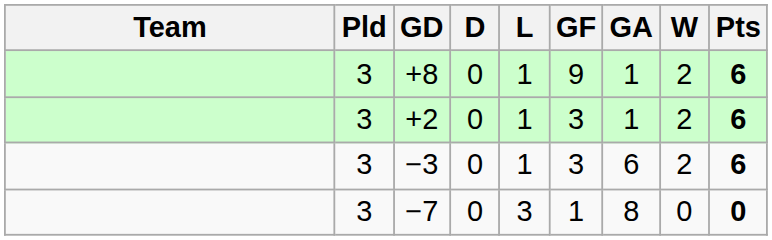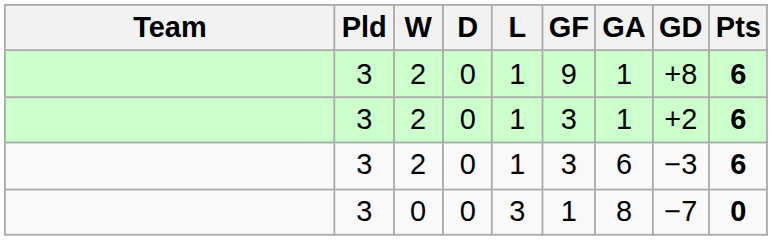columns swapped: (684, 27) <-> (422, 27)
